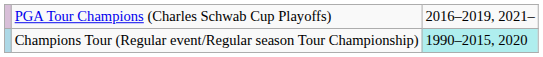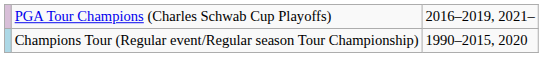(476, 40) paleturquoise background -> (476, 40) no background
